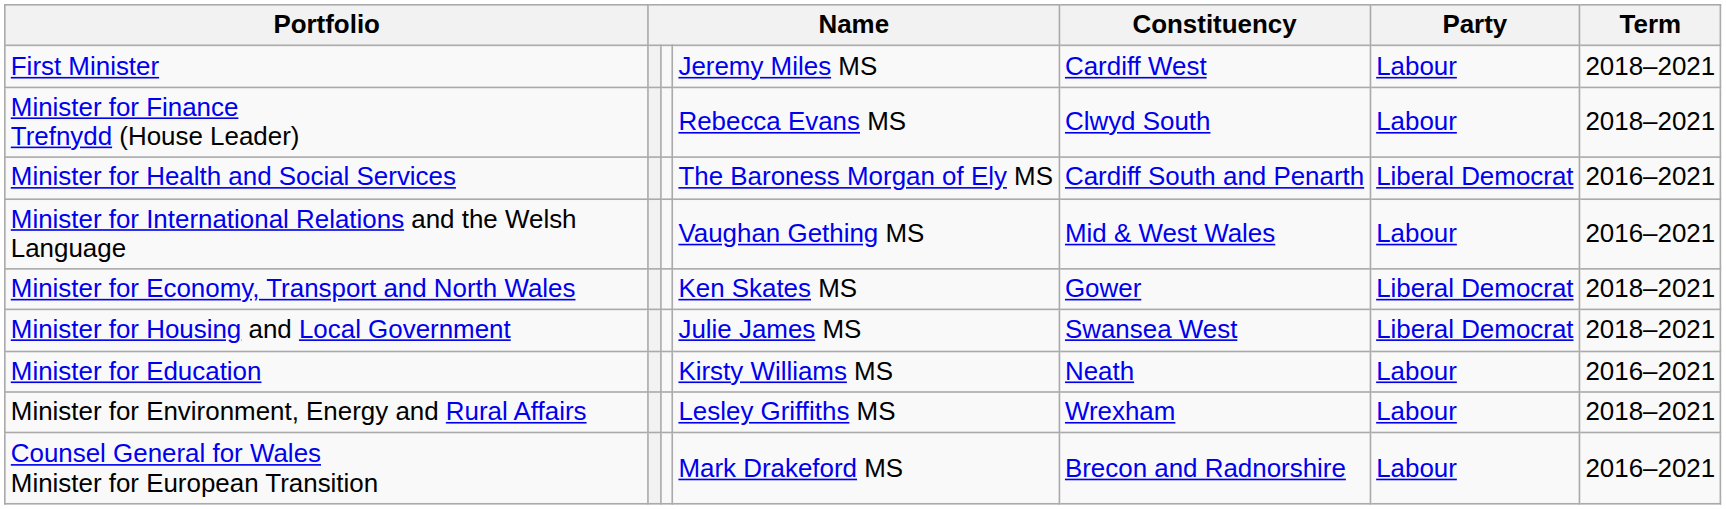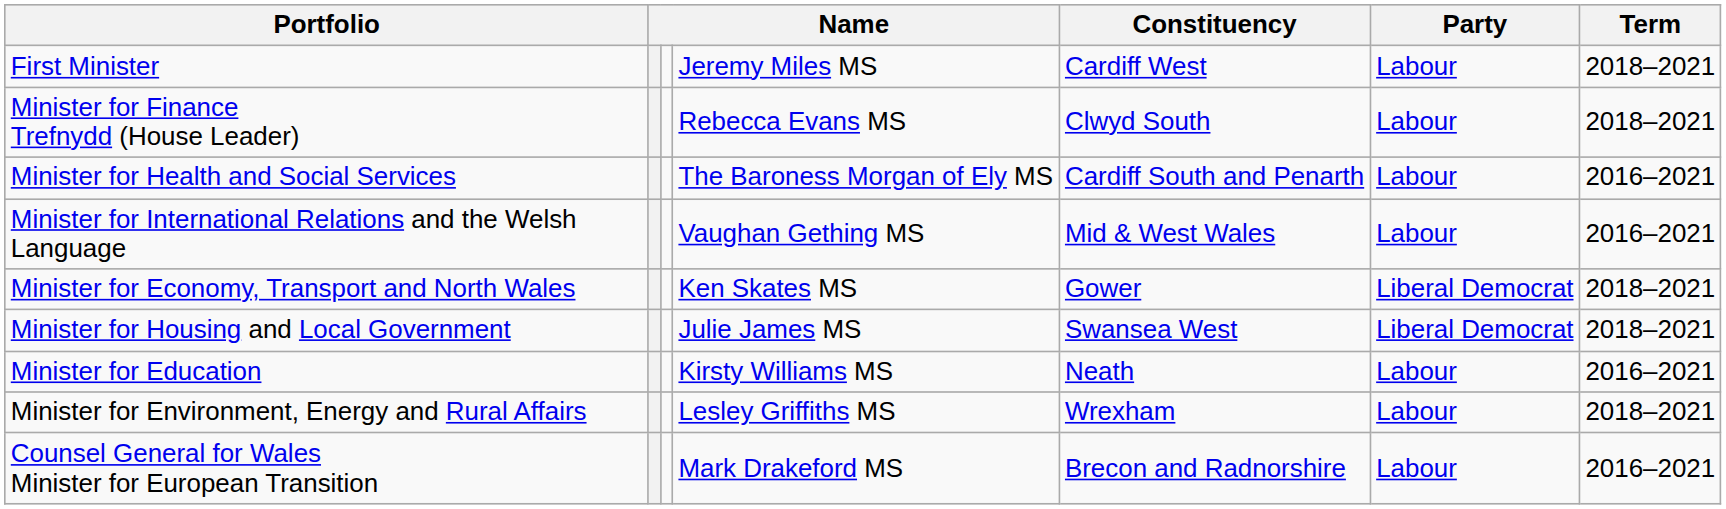(1475, 177) Liberal Democrat -> (1417, 177) Labour
